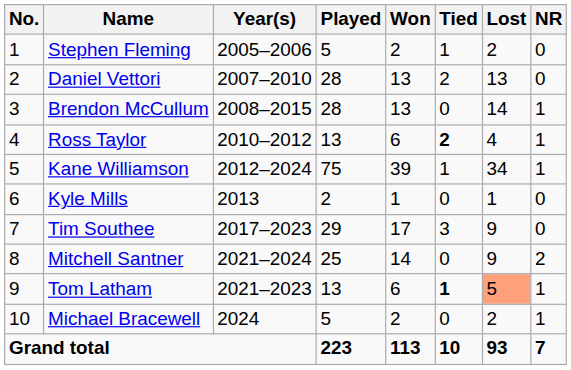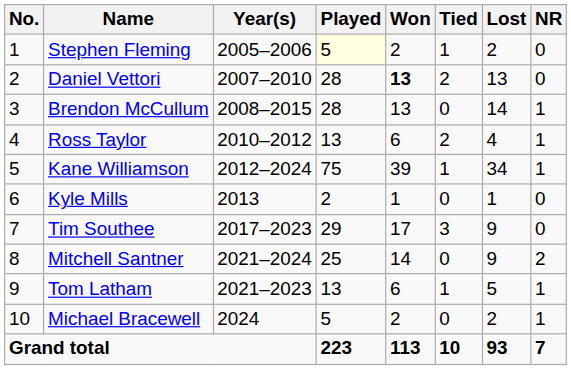(326, 49) no background -> (326, 49) lightyellow background
(401, 79) normal -> (401, 79) bold
(445, 139) bold -> (445, 139) normal
(445, 288) bold -> (445, 288) normal
(492, 288) lightsalmon background -> (492, 288) no background
